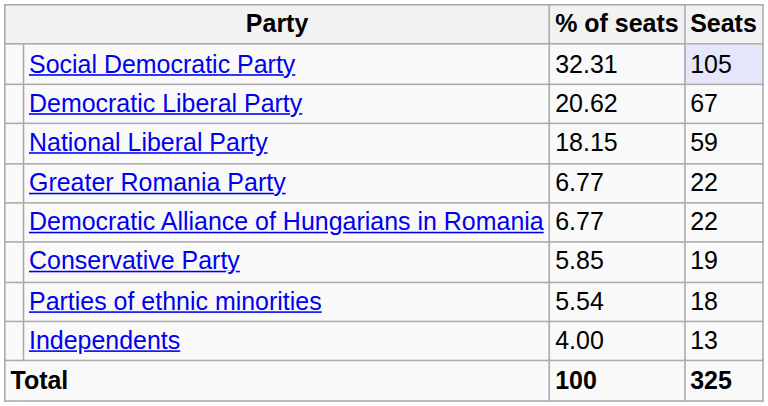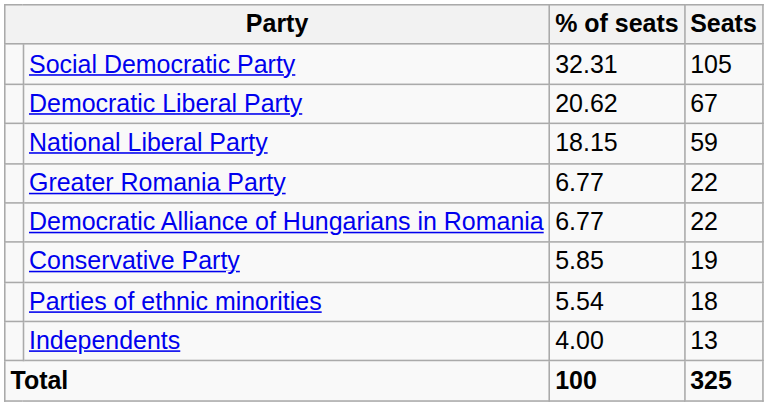(711, 63) lavender background -> (711, 63) no background
